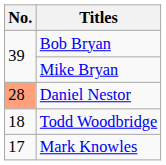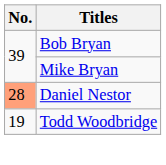(16, 121) 18 -> (16, 121) 19
- row: (89, 147)
